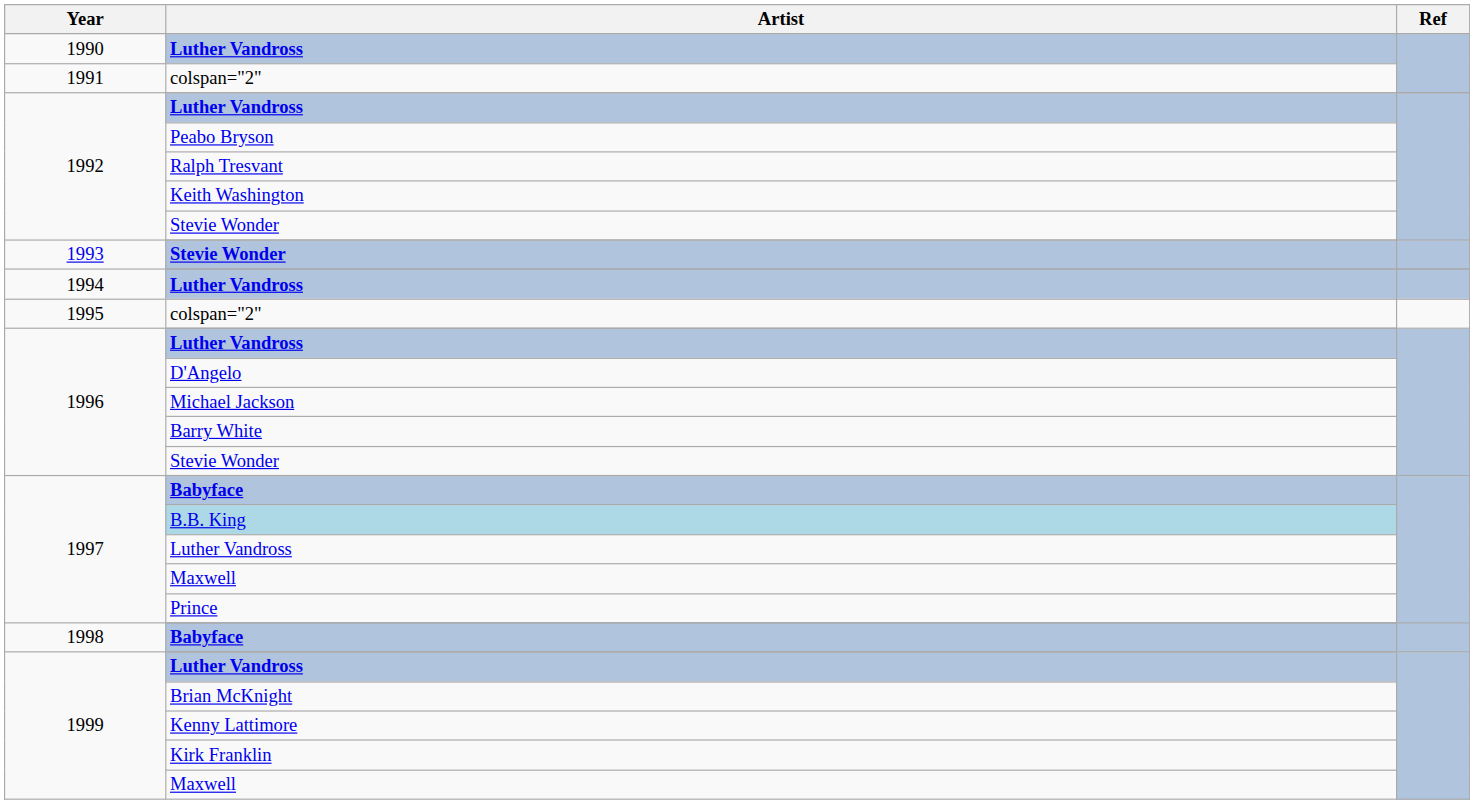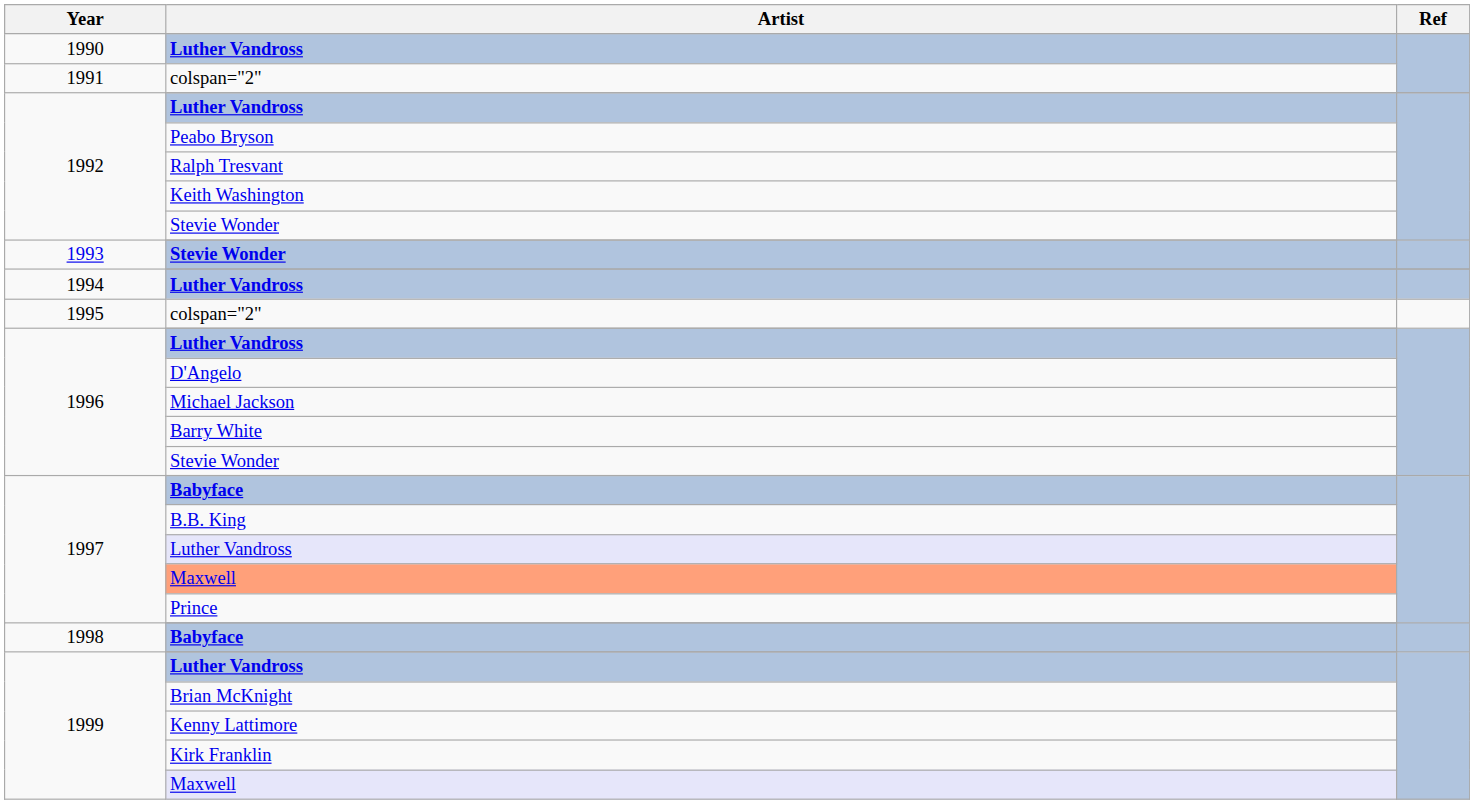(208, 519) lightblue background -> (208, 519) no background
(231, 549) no background -> (231, 549) lavender background
(203, 578) no background -> (203, 578) lightsalmon background
(203, 784) no background -> (203, 784) lavender background
